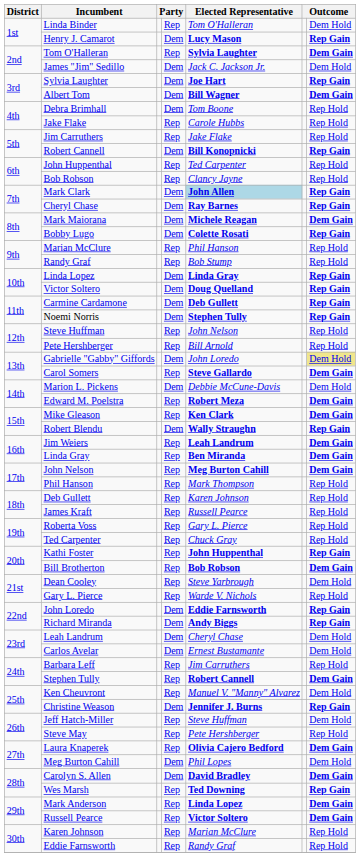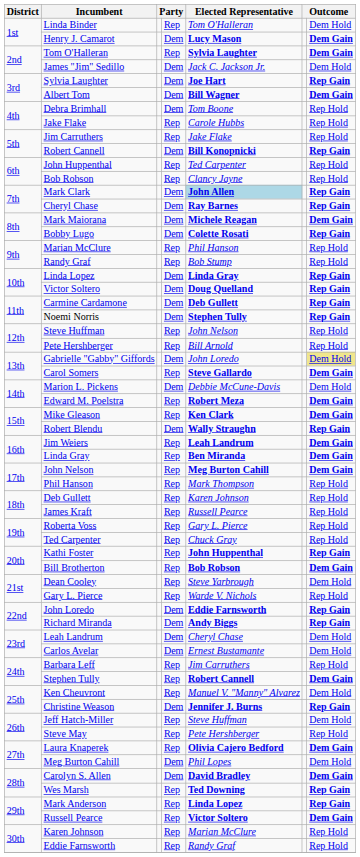(330, 39) Rep Gain -> (331, 39) Dem Gain
(331, 804) Dem Gain -> (330, 804) Rep Gain
